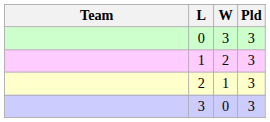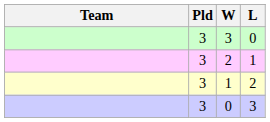columns swapped: (251, 15) <-> (201, 15)
